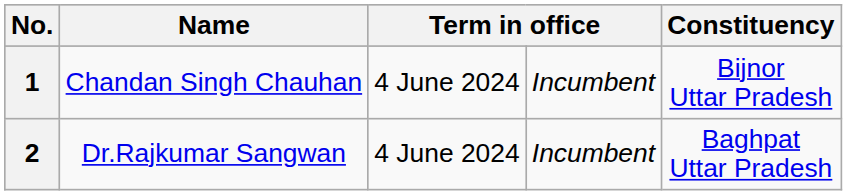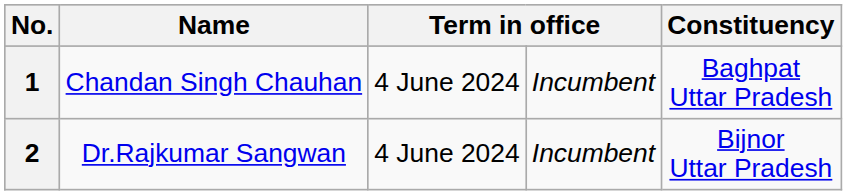(751, 82) Bijnor Uttar Pradesh -> (751, 82) Baghpat Uttar Pradesh
(751, 153) Baghpat Uttar Pradesh -> (751, 153) Bijnor Uttar Pradesh
